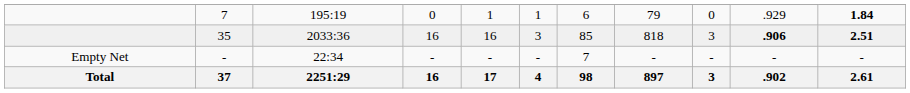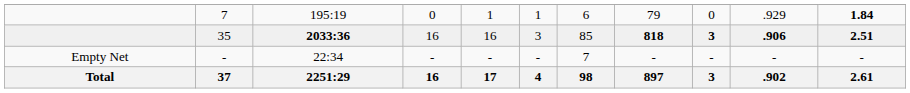(328, 35) normal -> (328, 35) bold
(654, 35) normal -> (654, 35) bold
(711, 35) normal -> (711, 35) bold
